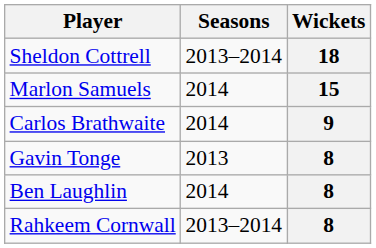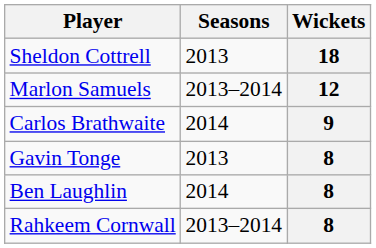(234, 55) 2013–2014 -> (207, 55) 2013
(207, 89) 2014 -> (234, 89) 2013–2014
(329, 89) 15 -> (329, 89) 12
